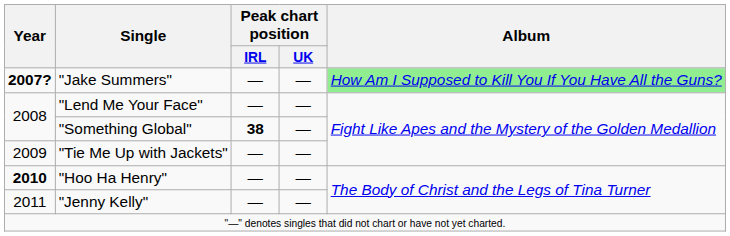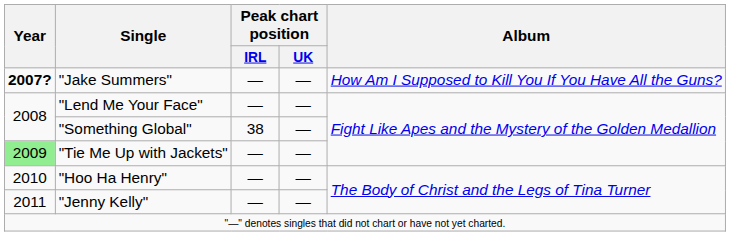(526, 80) lightgreen background -> (526, 80) no background
(255, 128) bold -> (255, 128) normal
(30, 153) no background -> (30, 153) lightgreen background
(30, 177) bold -> (30, 177) normal
